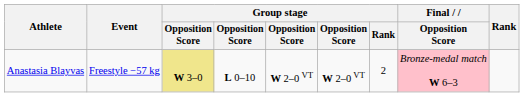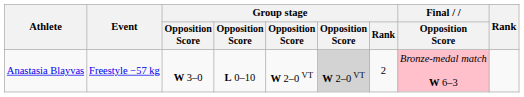(188, 77) khaki background -> (188, 77) no background
(344, 77) no background -> (344, 77) lightgrey background
